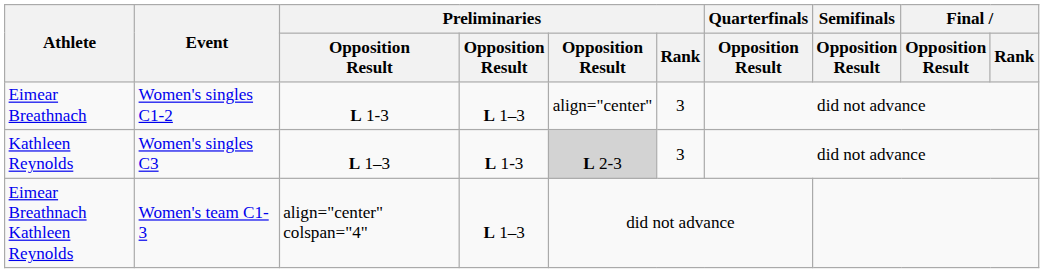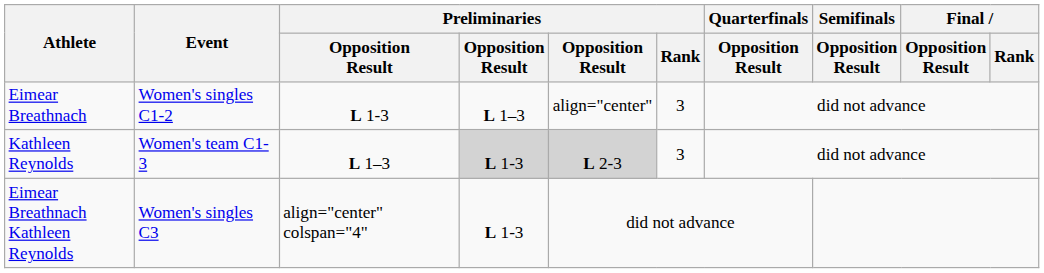(196, 154) Women's singles C3 -> (204, 154) Women's team C1-3
(504, 164) no background -> (504, 164) lightgrey background
(204, 223) Women's team C1-3 -> (196, 223) Women's singles C3
(504, 233) L 1–3 -> (504, 233) L 1-3
